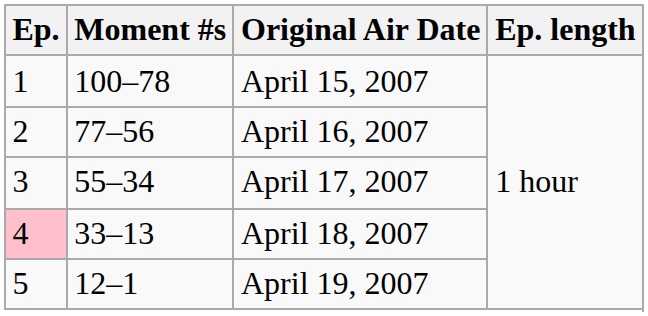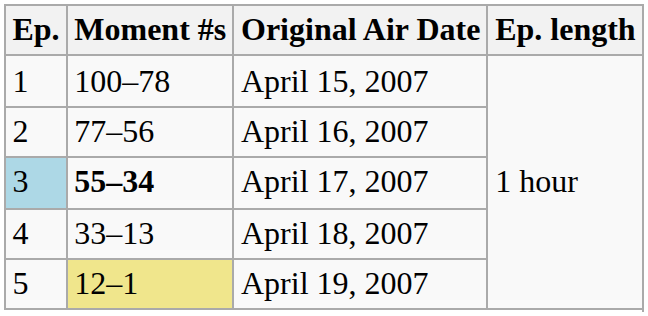(20, 182) no background -> (20, 182) lightblue background
(114, 182) normal -> (114, 182) bold
(20, 232) pink background -> (20, 232) no background
(106, 283) no background -> (106, 283) khaki background
